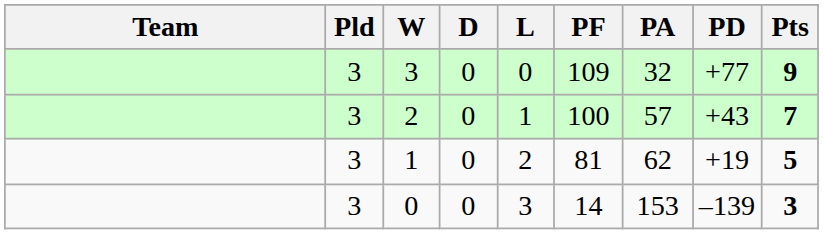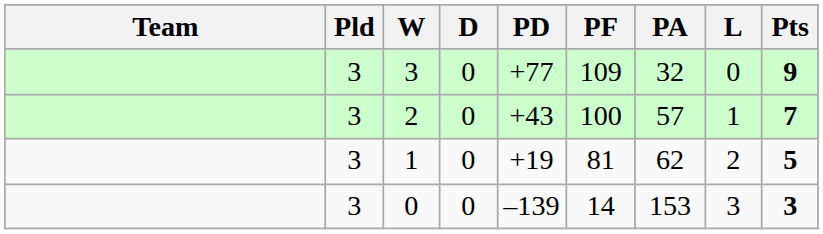columns swapped: (525, 26) <-> (727, 26)
